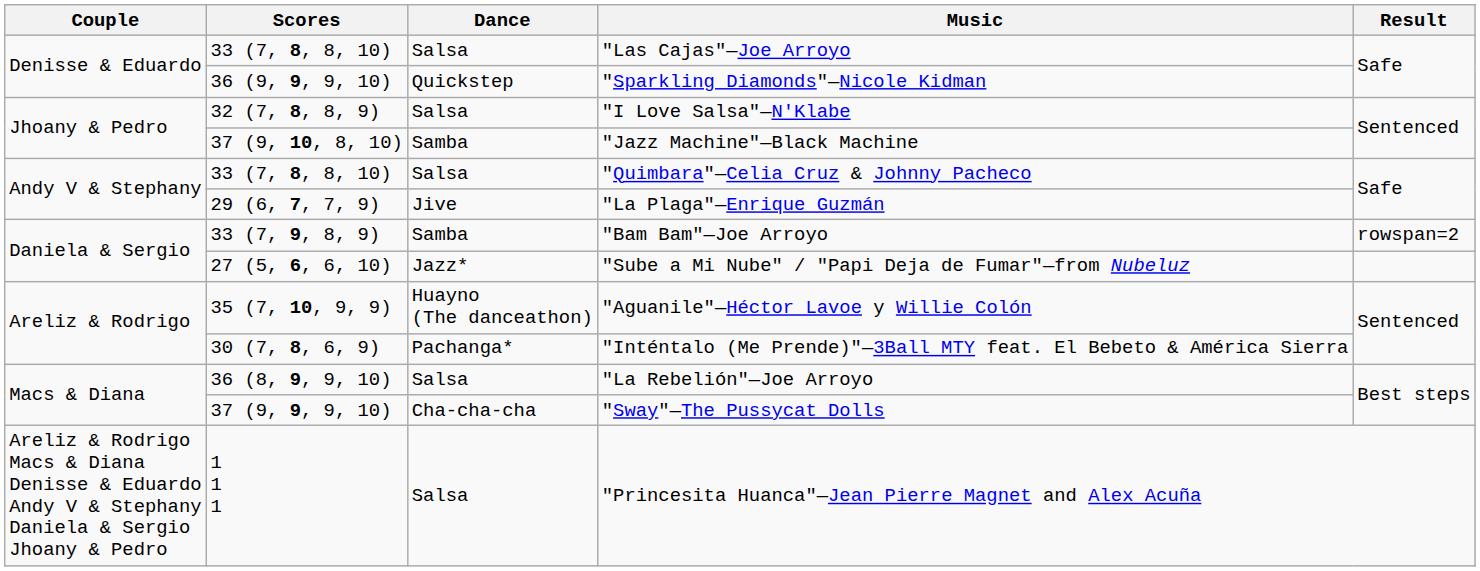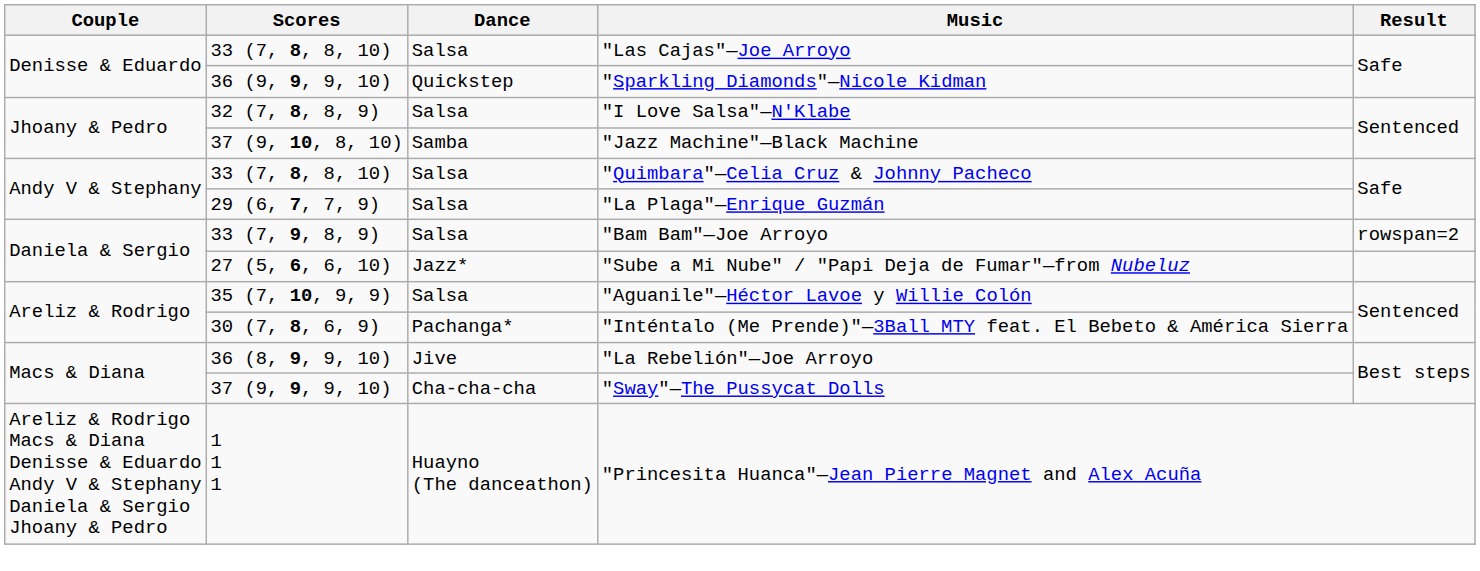(434, 204) Jive -> (440, 204) Salsa
(440, 235) Samba -> (440, 235) Salsa
(502, 307) Huayno (The danceathon) -> (440, 297) Salsa
(440, 380) Salsa -> (434, 358) Jive
(440, 496) Salsa -> (502, 474) Huayno (The danceathon)
